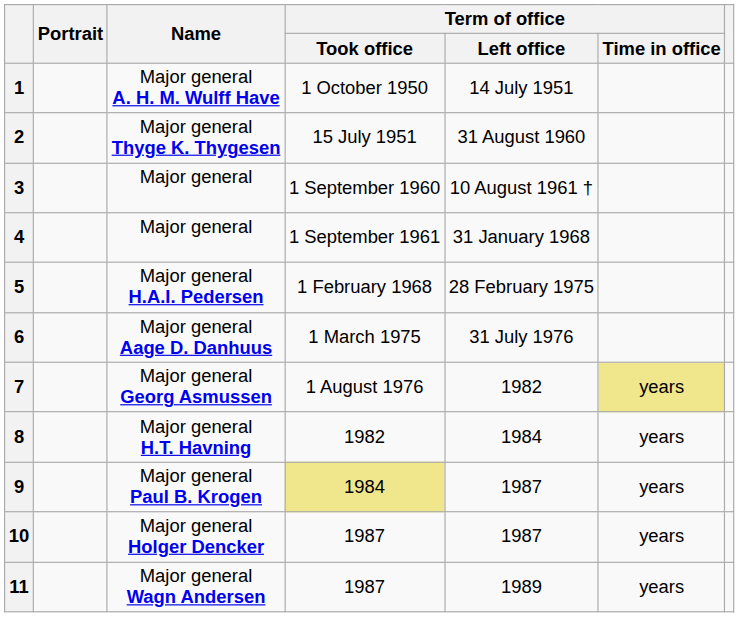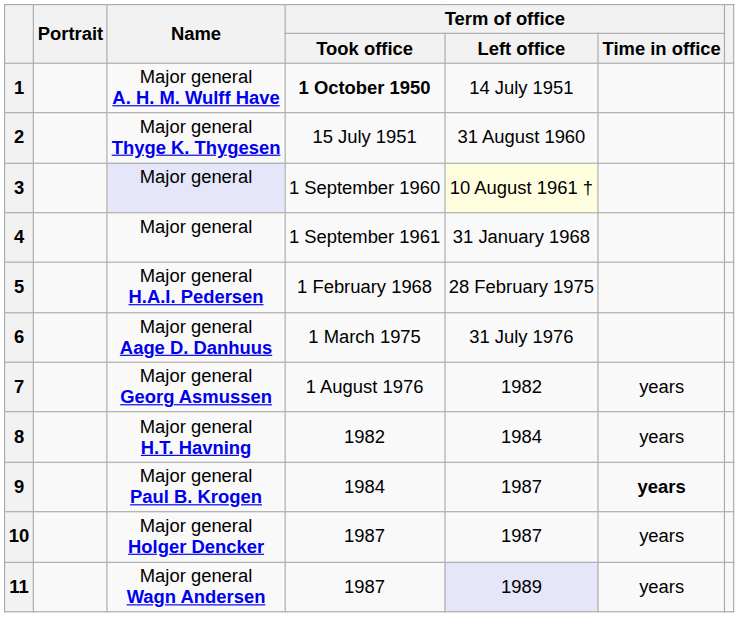(365, 87) normal -> (365, 87) bold
(196, 177) no background -> (196, 177) lavender background
(521, 187) no background -> (521, 187) lightyellow background
(662, 387) khaki background -> (662, 387) no background
(365, 486) khaki background -> (365, 486) no background
(662, 486) normal -> (662, 486) bold
(521, 586) no background -> (521, 586) lavender background
